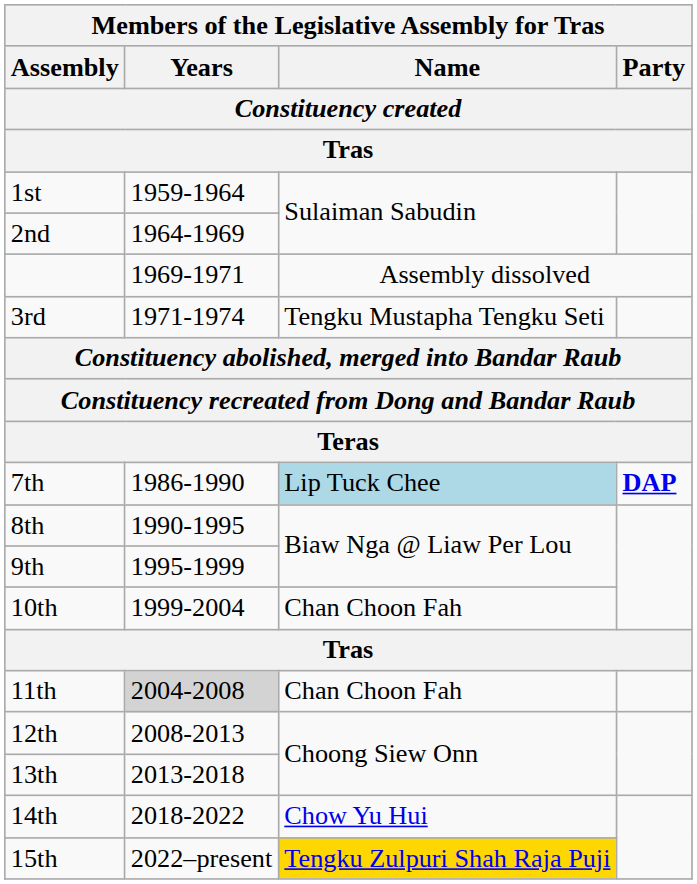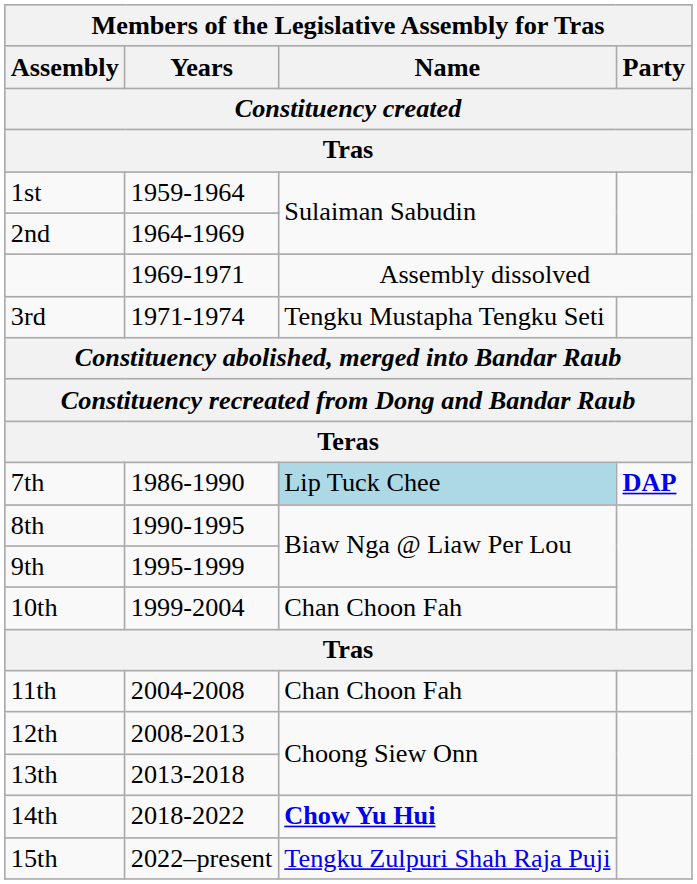(188, 691) lightgrey background -> (188, 691) no background
(356, 815) normal -> (360, 815) bold
(447, 857) gold background -> (447, 857) no background
